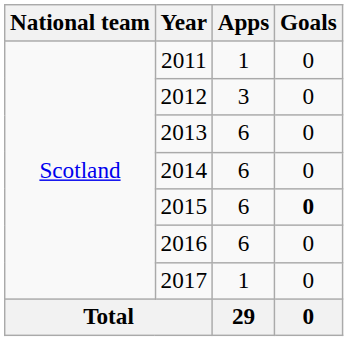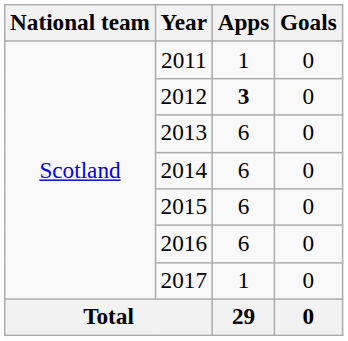(243, 96) normal -> (243, 96) bold
(308, 206) bold -> (308, 206) normal
